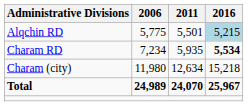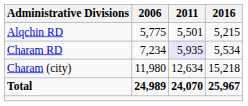(227, 31) lightblue background -> (227, 31) no background
(190, 50) no background -> (190, 50) lavender background
(227, 50) bold -> (227, 50) normal
